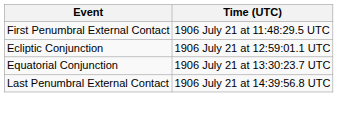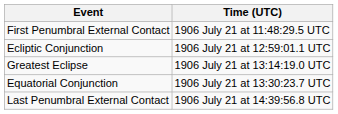+ row: (47, 65)
